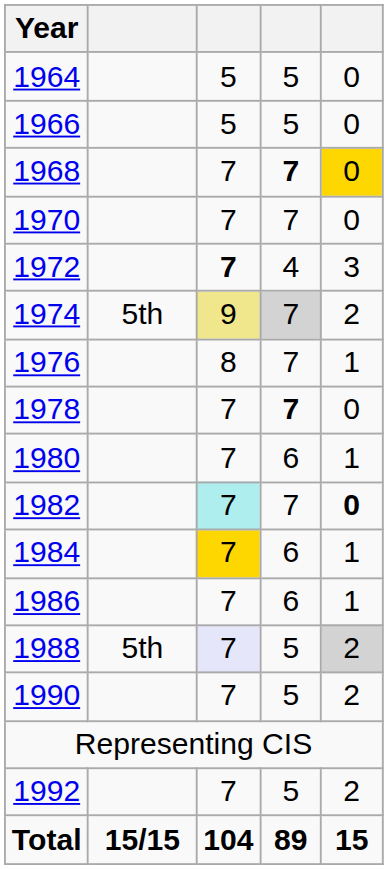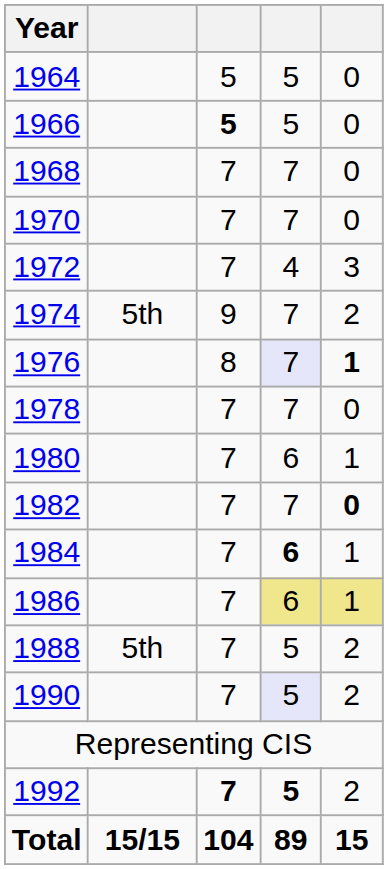(228, 123) normal -> (228, 123) bold
(291, 171) bold -> (291, 171) normal
(352, 171) gold background -> (352, 171) no background
(228, 266) bold -> (228, 266) normal
(228, 314) khaki background -> (228, 314) no background
(291, 314) lightgrey background -> (291, 314) no background
(291, 362) no background -> (291, 362) lavender background
(352, 362) normal -> (352, 362) bold
(291, 409) bold -> (291, 409) normal
(228, 505) paleturquoise background -> (228, 505) no background
(228, 553) gold background -> (228, 553) no background
(291, 553) normal -> (291, 553) bold
(291, 600) no background -> (291, 600) khaki background
(352, 600) no background -> (352, 600) khaki background
(228, 648) lavender background -> (228, 648) no background
(352, 648) lightgrey background -> (352, 648) no background
(291, 696) no background -> (291, 696) lavender background
(228, 791) normal -> (228, 791) bold
(291, 791) normal -> (291, 791) bold
